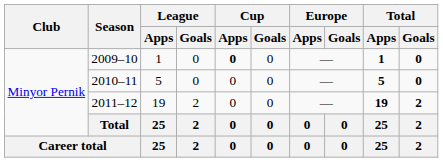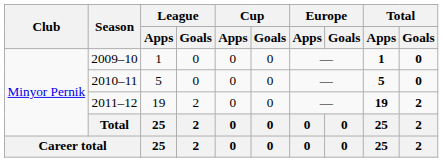(233, 59) bold -> (233, 59) normal
